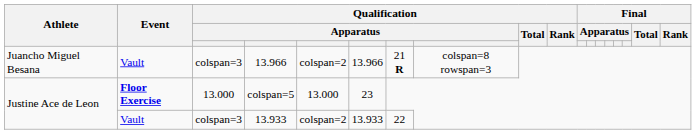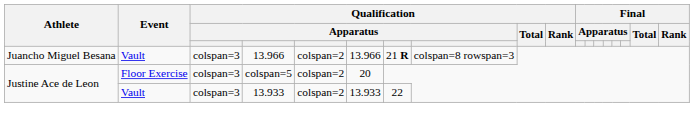(141, 94) bold -> (154, 74) normal
(219, 94) 13.000 -> (216, 74) colspan=3
(323, 94) 13.000 -> (321, 74) colspan=2
(367, 94) 23 -> (365, 74) 20
